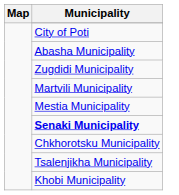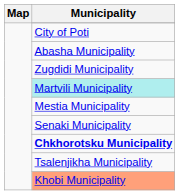(83, 87) no background -> (83, 87) paleturquoise background
(87, 124) bold -> (83, 124) normal
(97, 143) normal -> (103, 143) bold
(80, 180) no background -> (80, 180) lightsalmon background
